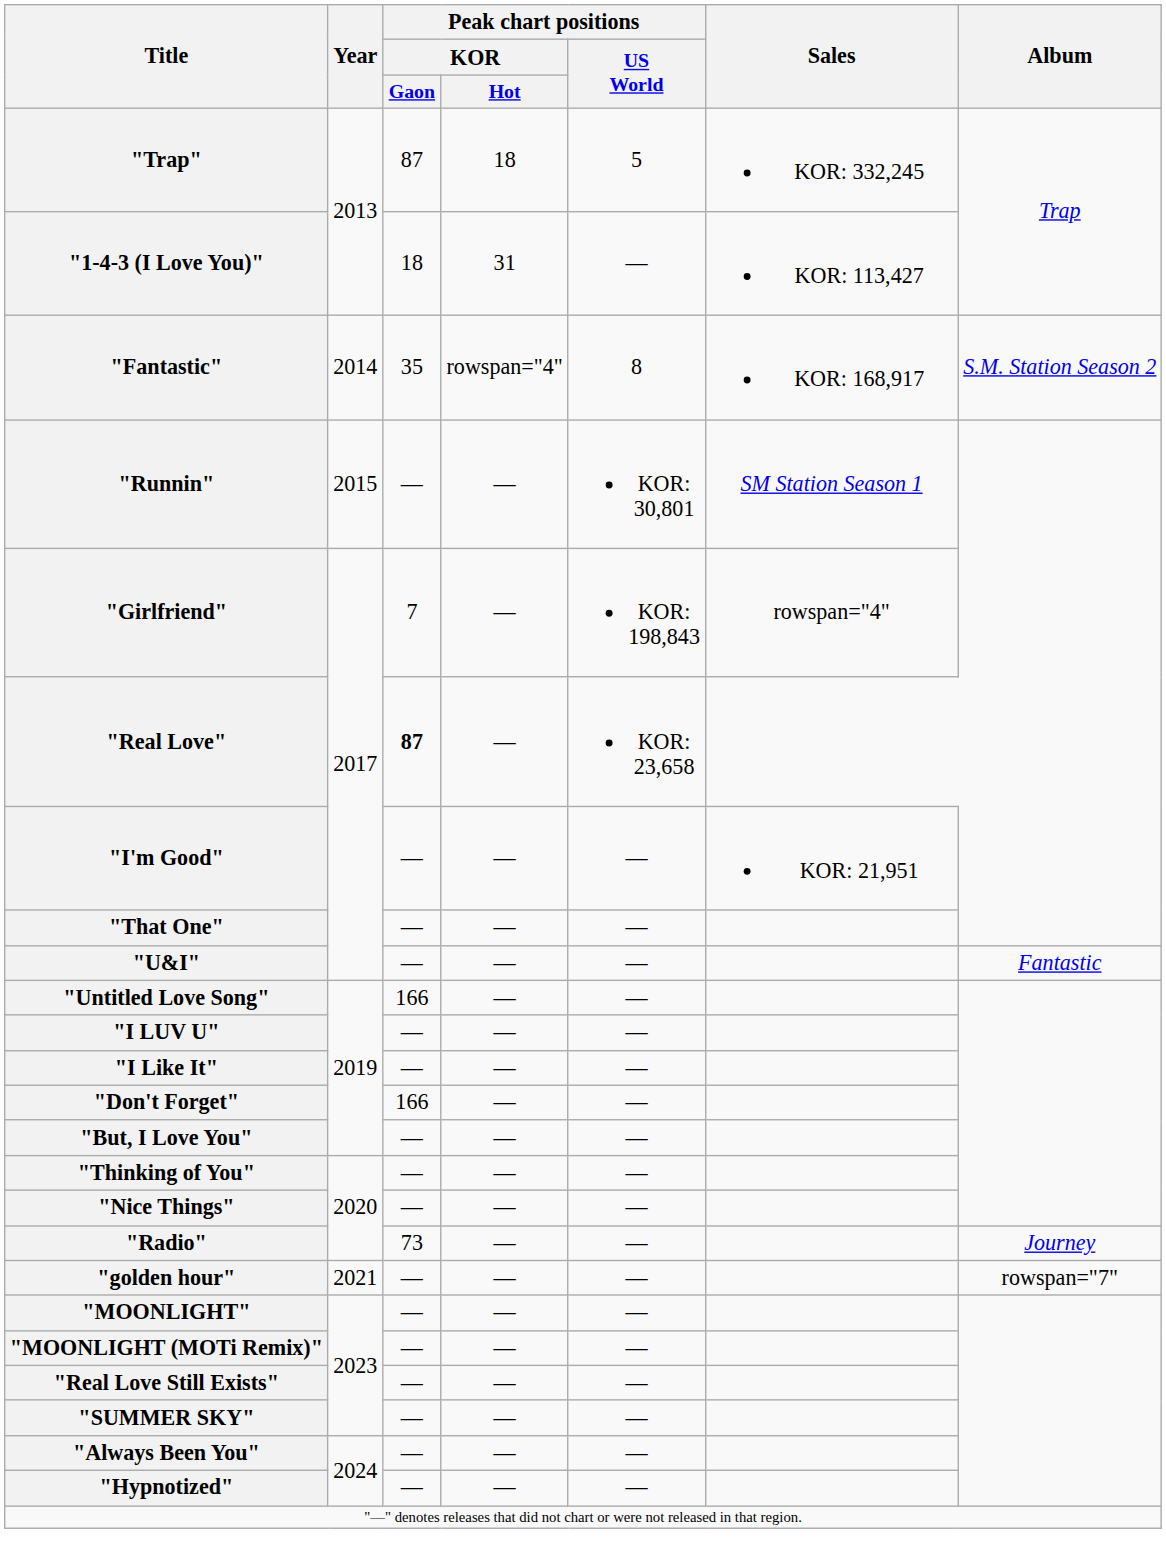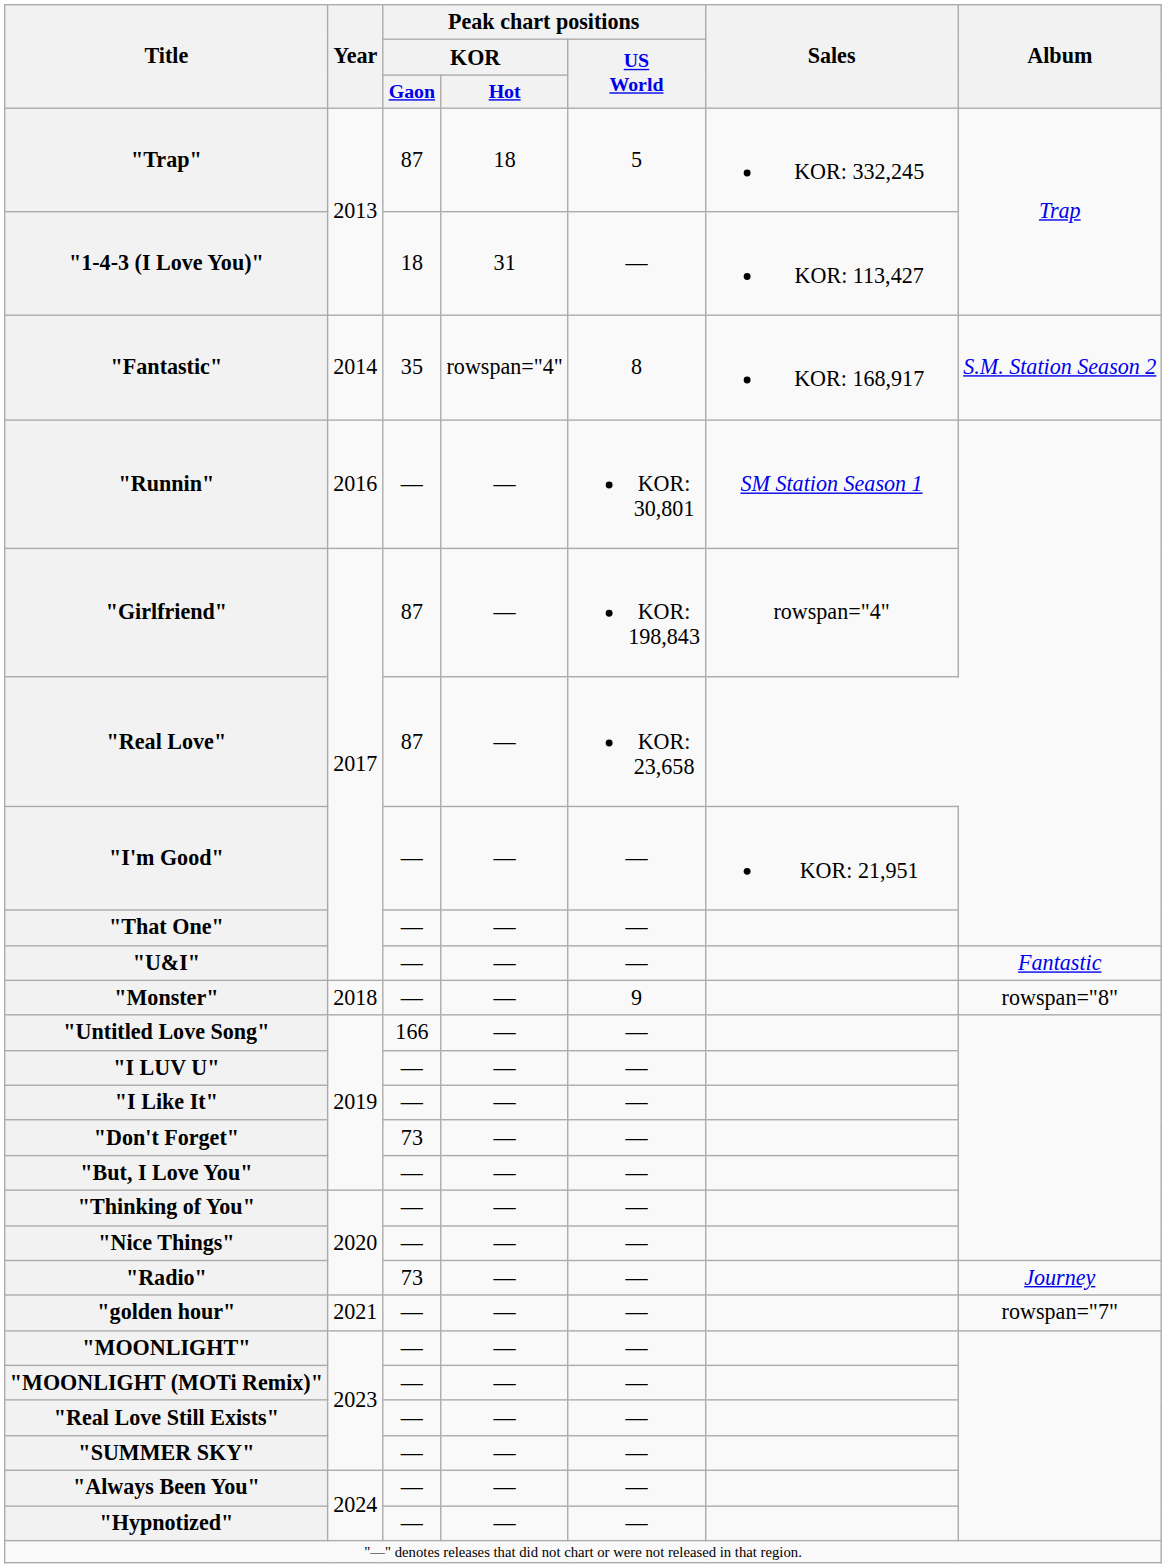(355, 483) 2015 -> (355, 483) 2016
(412, 612) 7 -> (412, 612) 87
(412, 741) bold -> (412, 741) normal
+ row: (166, 997)
(412, 1102) 166 -> (412, 1137) 73
